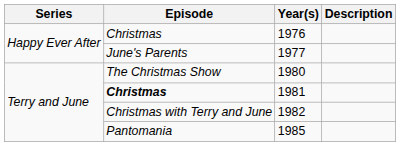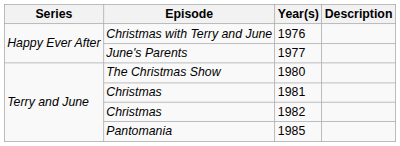(134, 33) Christmas -> (189, 33) Christmas with Terry and June
(136, 92) bold -> (134, 92) normal
(189, 111) Christmas with Terry and June -> (134, 111) Christmas
